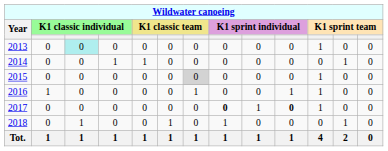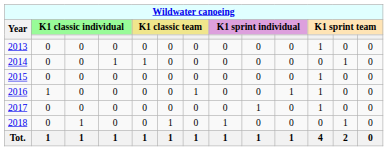(81, 46) paleturquoise background -> (81, 46) no background
(196, 77) lightgrey background -> (196, 77) no background
(225, 107) bold -> (225, 107) normal
(291, 107) bold -> (291, 107) normal
